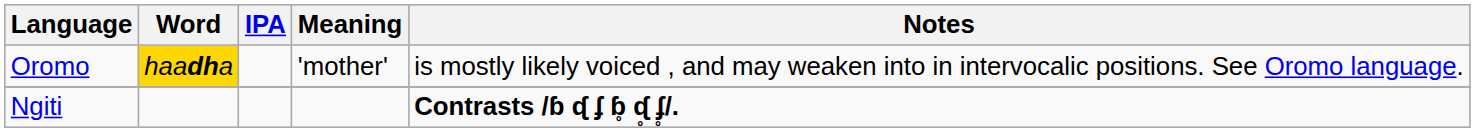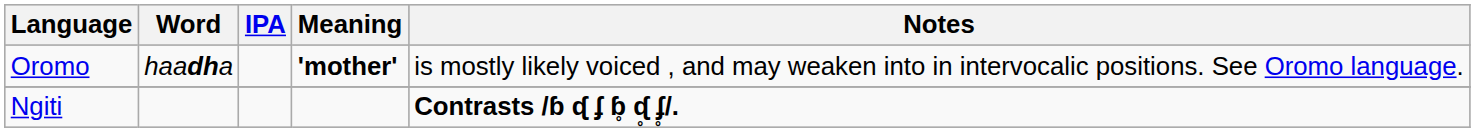(189, 65) gold background -> (189, 65) no background
(343, 65) normal -> (348, 65) bold
